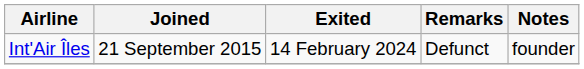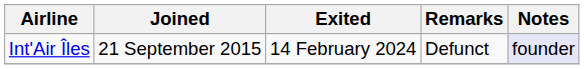(543, 48) no background -> (543, 48) lavender background
